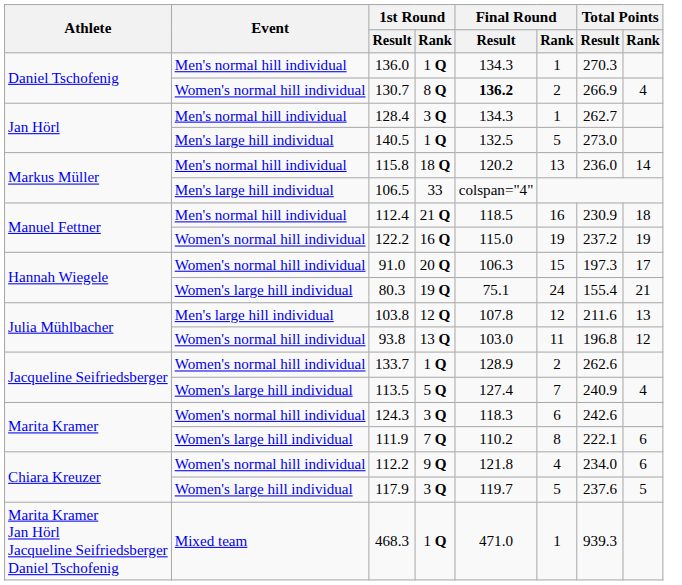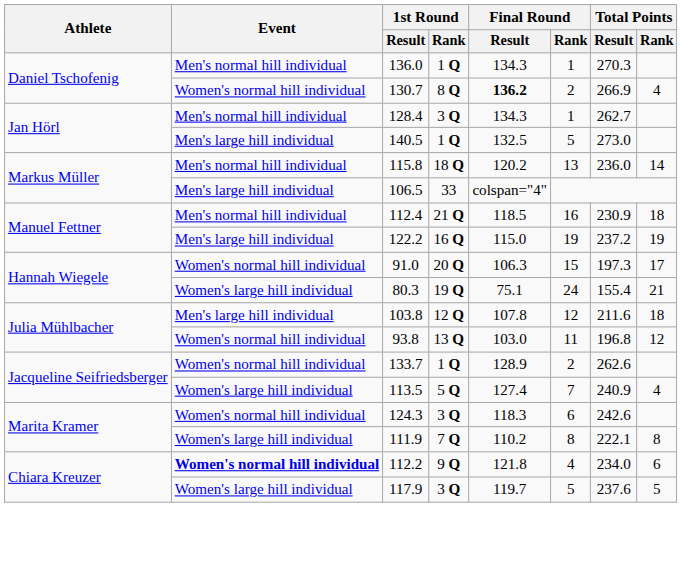(270, 240) Women's normal hill individual -> (254, 240) Men's large hill individual
(643, 315) 13 -> (657, 315) 18
(643, 439) 6 -> (657, 439) 8
(270, 464) normal -> (277, 464) bold
- row: (392, 541)
